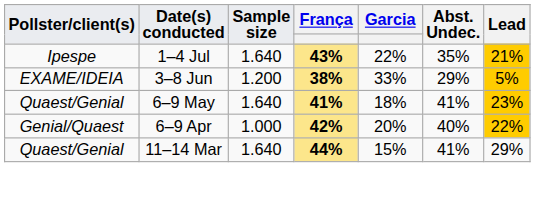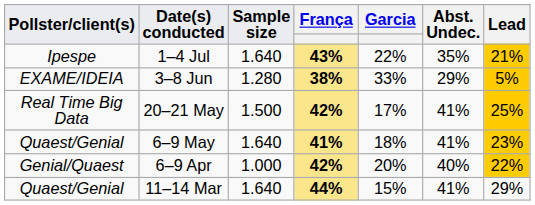(261, 79) 1.200 -> (261, 79) 1.280
+ row: (184, 111)
